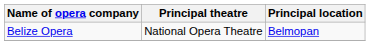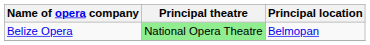(203, 31) no background -> (203, 31) lightgreen background
